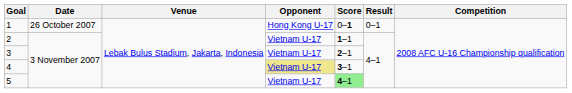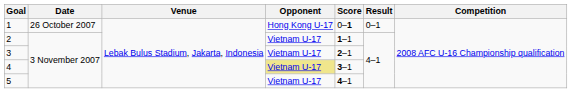(344, 81) lightgreen background -> (344, 81) no background
